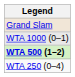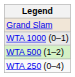(35, 52) bold -> (35, 52) normal
